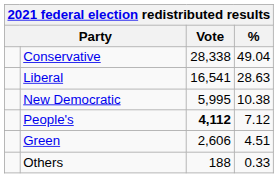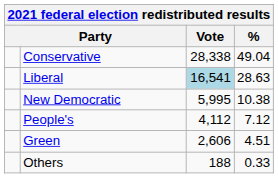(211, 78) no background -> (211, 78) lightblue background
(215, 120) bold -> (215, 120) normal
